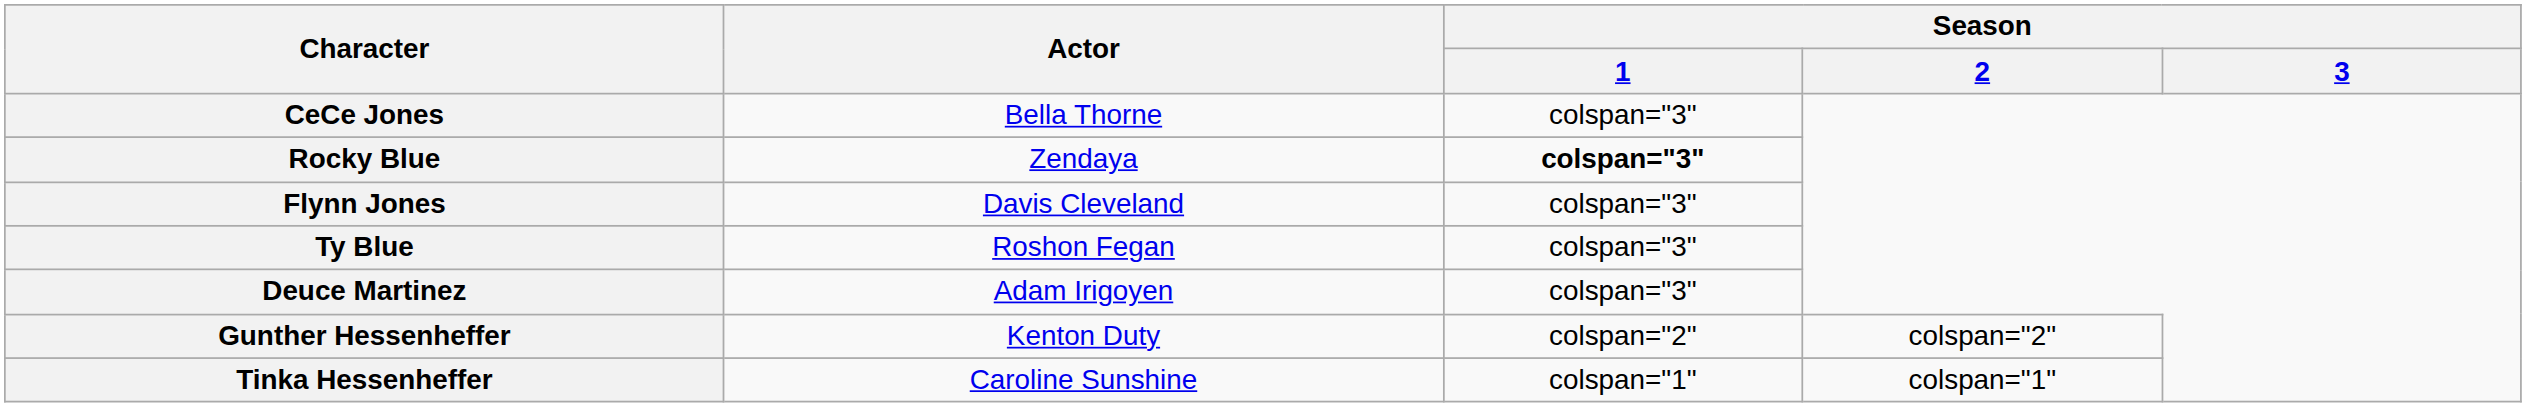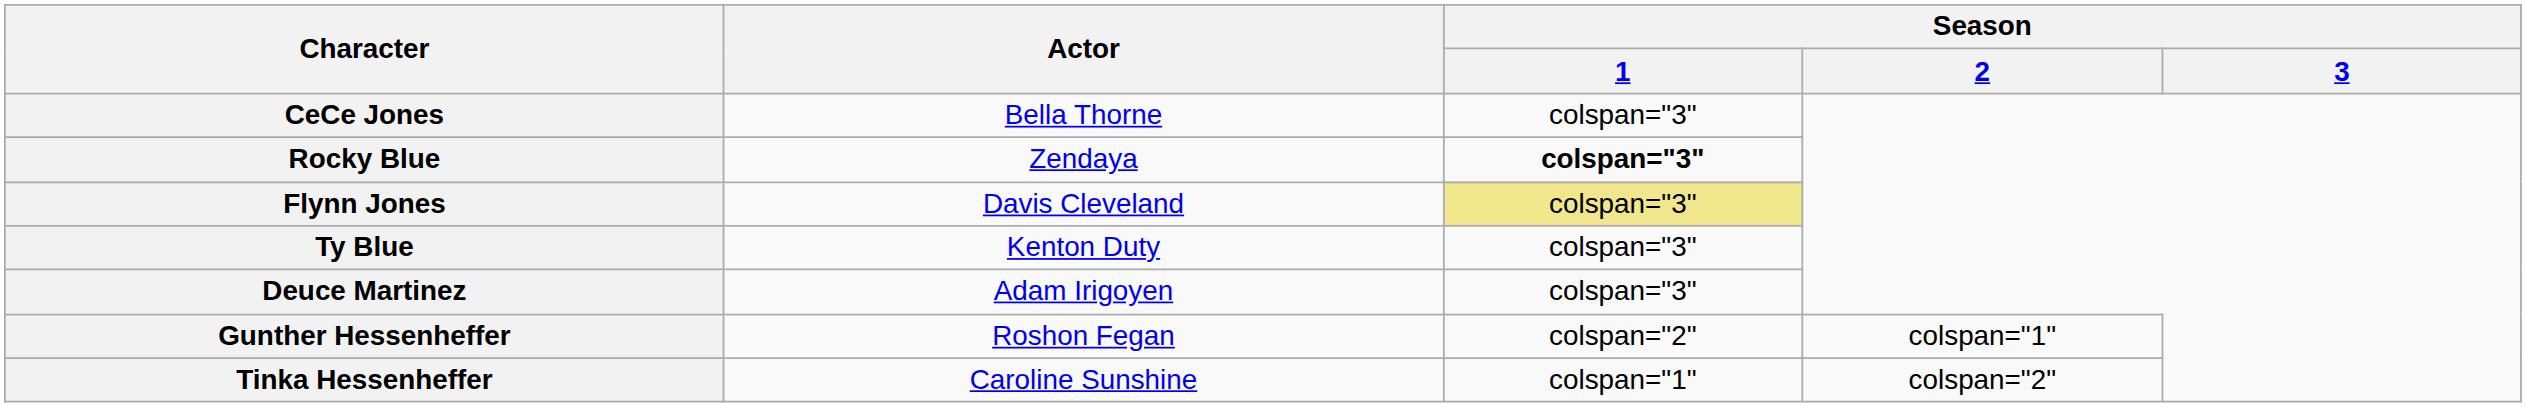(1623, 203) no background -> (1623, 203) khaki background
(1083, 247) Roshon Fegan -> (1083, 247) Kenton Duty
(1083, 335) Kenton Duty -> (1083, 335) Roshon Fegan
(1982, 335) colspan="2" -> (1982, 335) colspan="1"
(1982, 379) colspan="1" -> (1982, 379) colspan="2"
